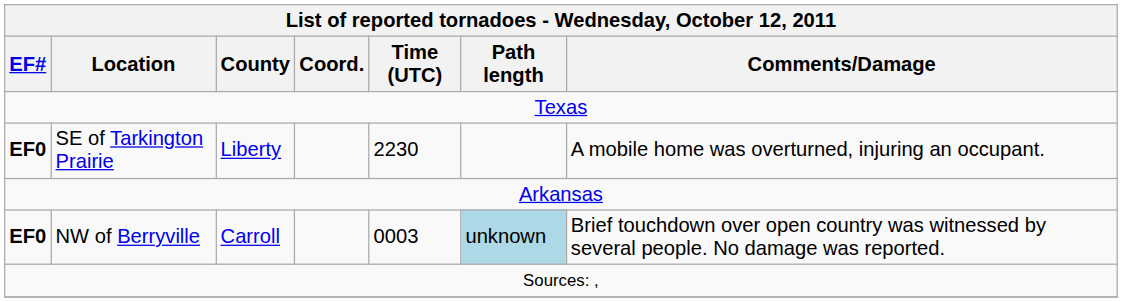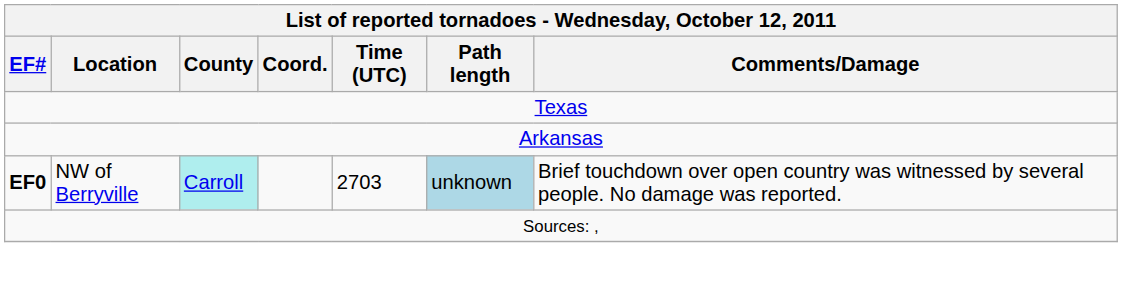- row: (129, 150)
(250, 237) no background -> (214, 182) paleturquoise background
(396, 237) 0003 -> (359, 182) 2703
